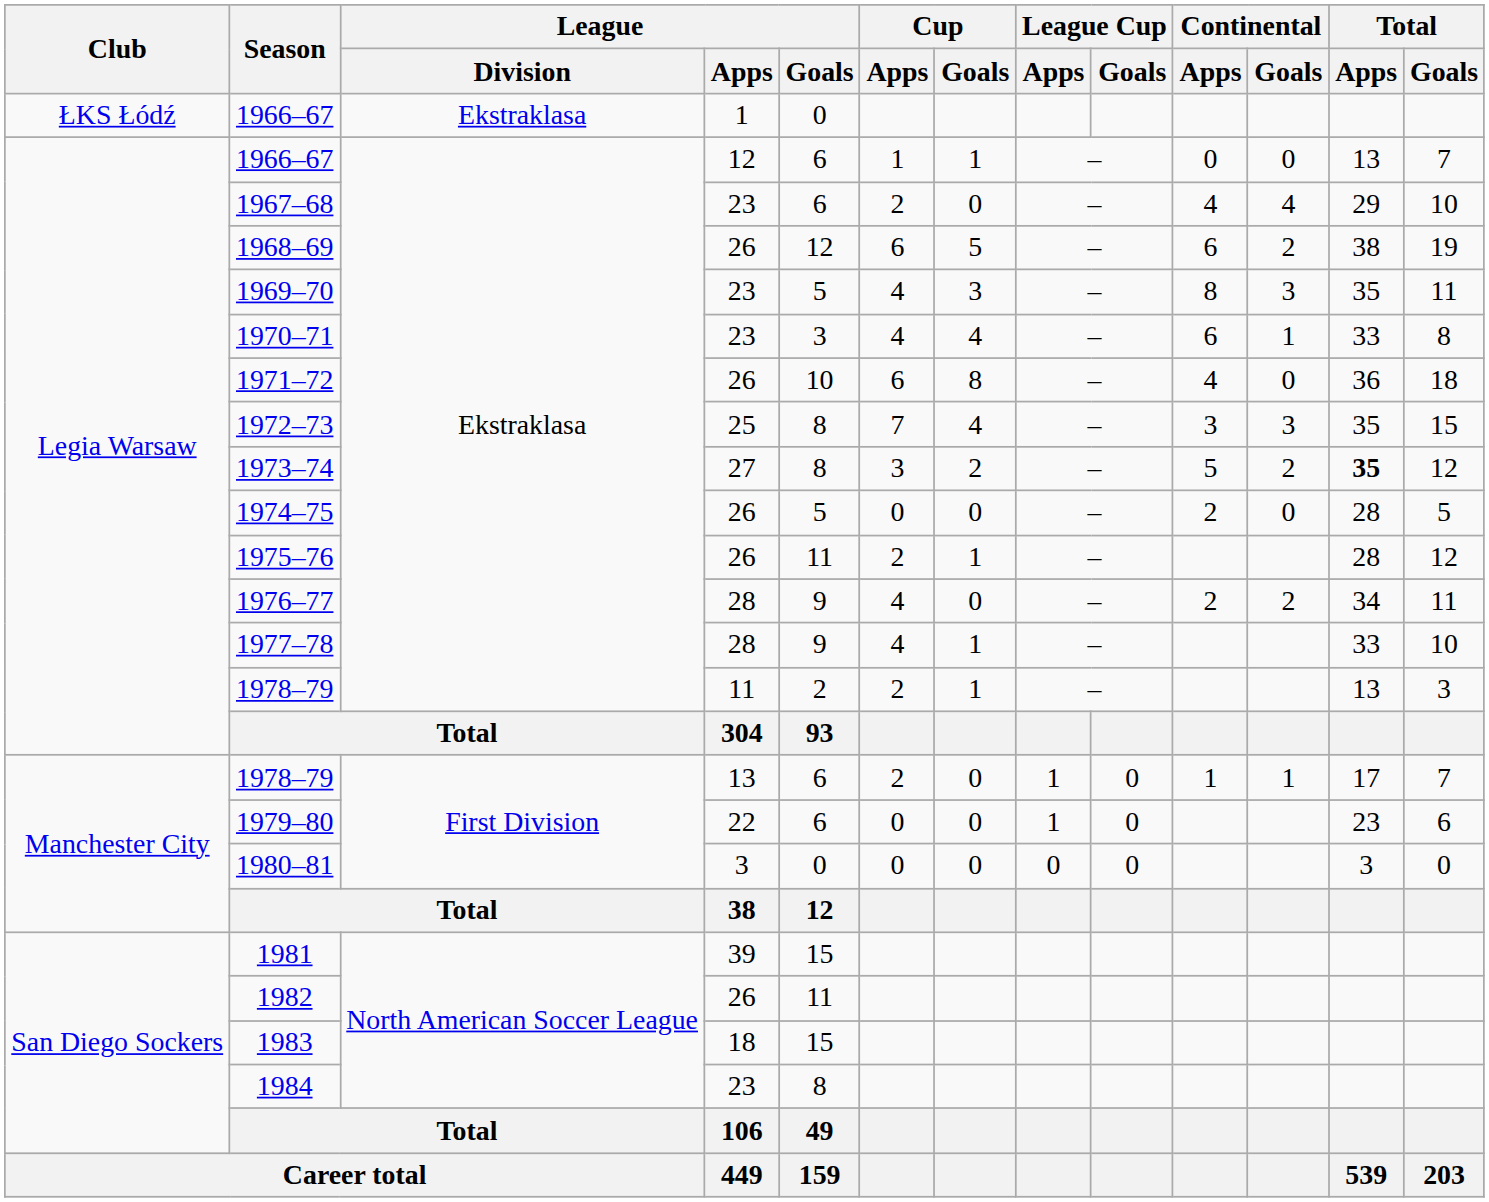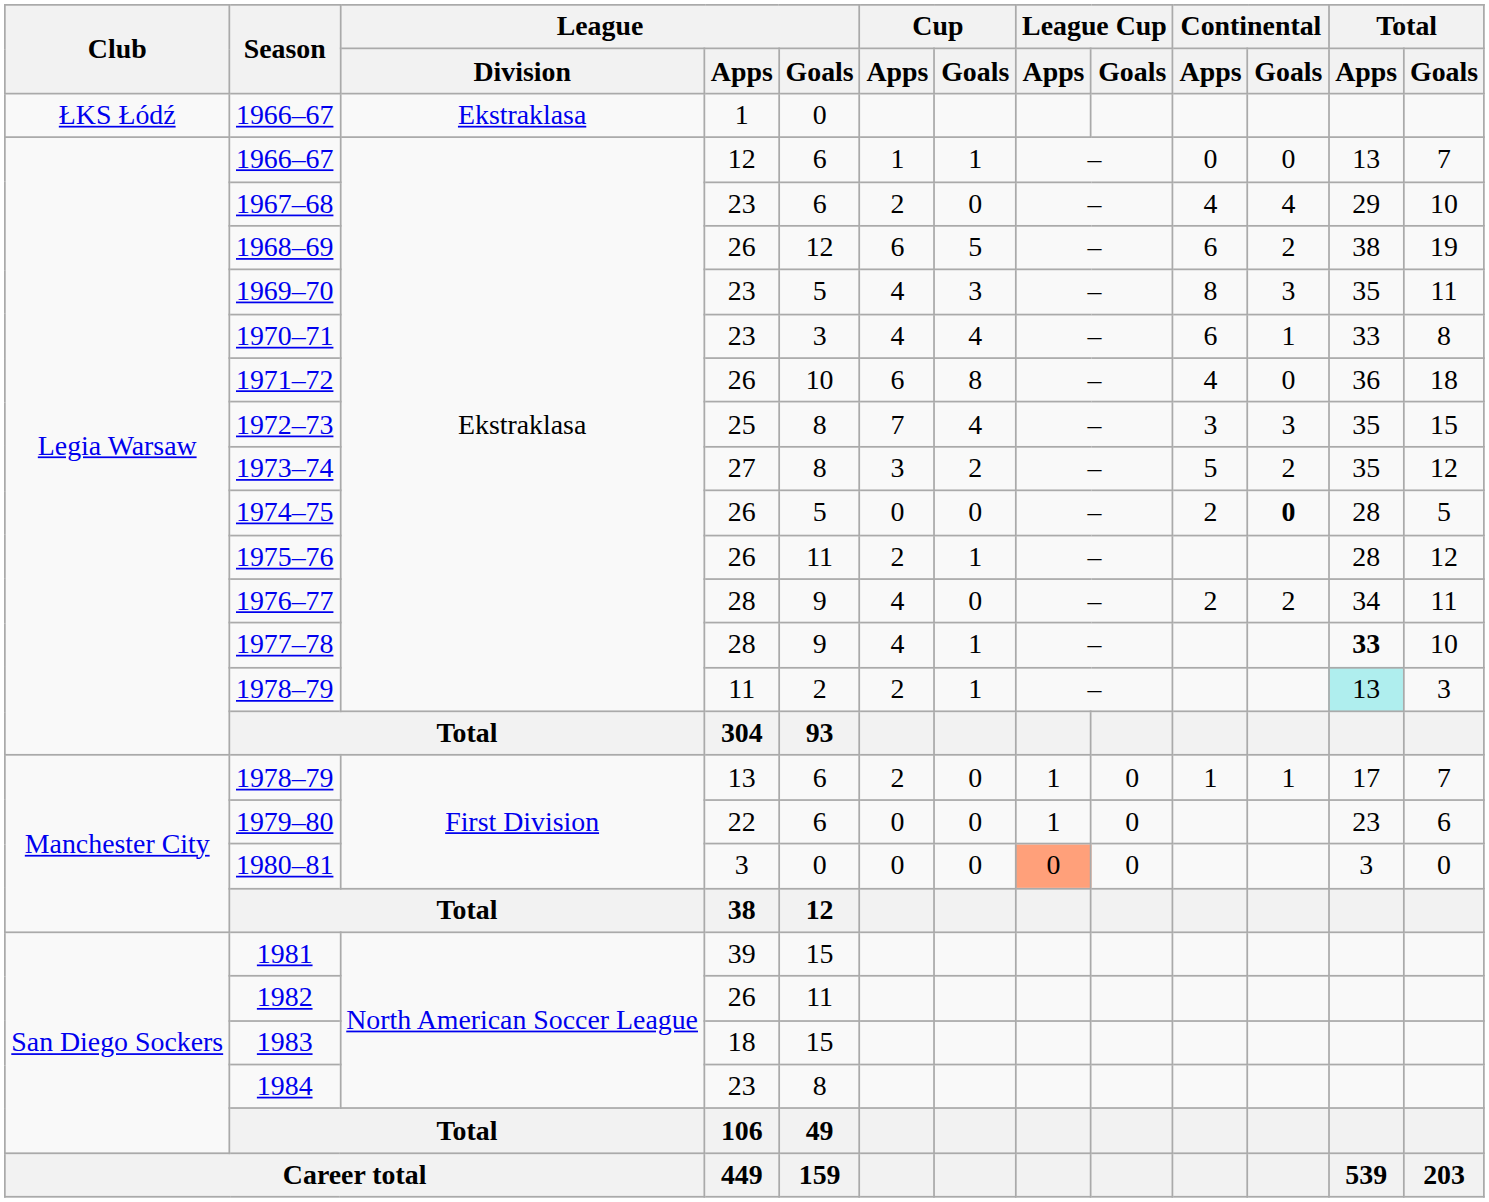(1366, 468) bold -> (1366, 468) normal
(1288, 512) normal -> (1288, 512) bold
(1366, 644) normal -> (1366, 644) bold
(1366, 688) no background -> (1366, 688) paleturquoise background
(1053, 865) no background -> (1053, 865) lightsalmon background
